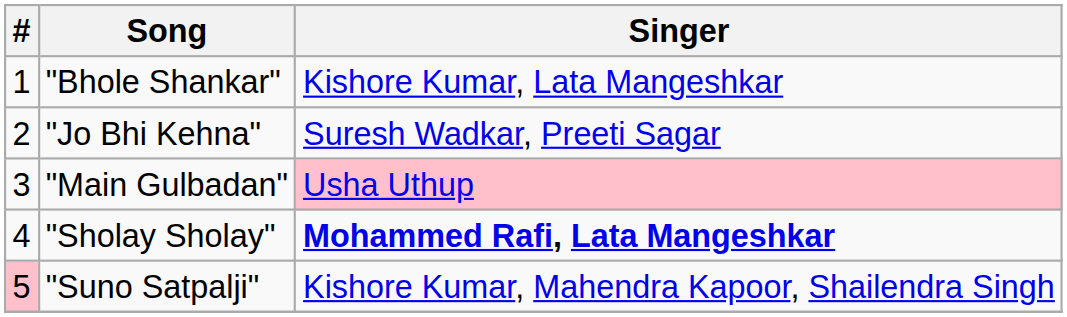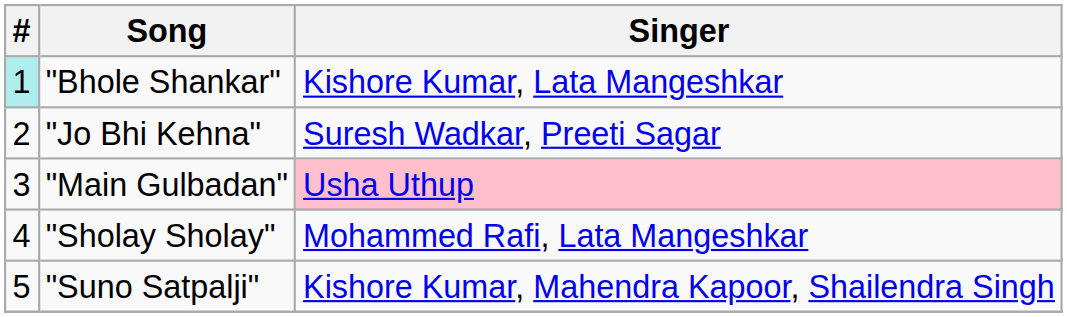(22, 82) no background -> (22, 82) paleturquoise background
(569, 236) bold -> (556, 236) normal
(22, 287) pink background -> (22, 287) no background
